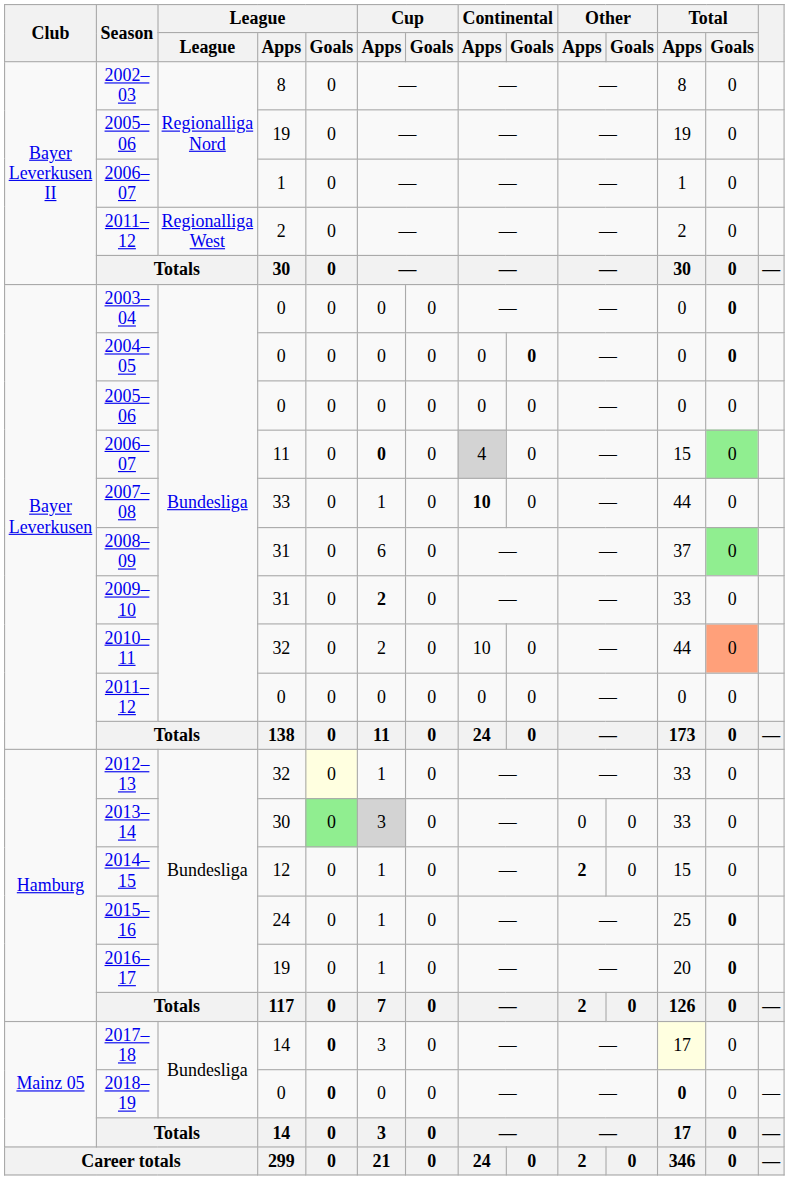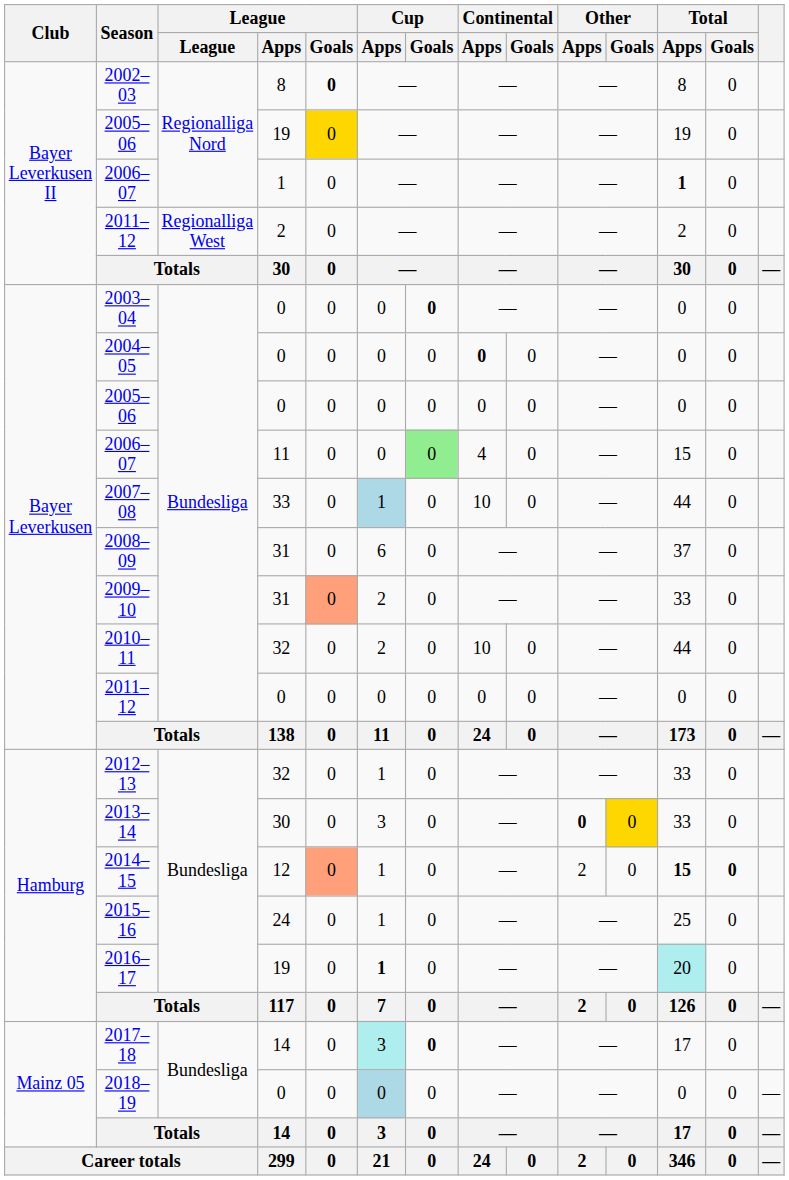(331, 85) normal -> (331, 85) bold
(331, 134) no background -> (331, 134) gold background
(682, 182) normal -> (682, 182) bold
(432, 308) normal -> (432, 308) bold
(732, 308) bold -> (732, 308) normal
(482, 356) normal -> (482, 356) bold
(532, 356) bold -> (532, 356) normal
(732, 356) bold -> (732, 356) normal
(382, 454) bold -> (382, 454) normal
(432, 454) no background -> (432, 454) lightgreen background
(482, 454) lightgrey background -> (482, 454) no background
(732, 454) lightgreen background -> (732, 454) no background
(382, 502) no background -> (382, 502) lightblue background
(482, 502) bold -> (482, 502) normal
(732, 551) lightgreen background -> (732, 551) no background
(331, 599) no background -> (331, 599) lightsalmon background
(382, 599) bold -> (382, 599) normal
(732, 648) lightsalmon background -> (732, 648) no background
(331, 774) lightyellow background -> (331, 774) no background
(331, 822) lightgreen background -> (331, 822) no background
(382, 822) lightgrey background -> (382, 822) no background
(582, 822) normal -> (582, 822) bold
(632, 822) no background -> (632, 822) gold background
(331, 871) no background -> (331, 871) lightsalmon background
(582, 871) bold -> (582, 871) normal
(682, 871) normal -> (682, 871) bold
(732, 871) normal -> (732, 871) bold
(732, 919) bold -> (732, 919) normal
(382, 968) normal -> (382, 968) bold
(682, 968) no background -> (682, 968) paleturquoise background
(732, 968) bold -> (732, 968) normal
(331, 1045) bold -> (331, 1045) normal
(382, 1045) no background -> (382, 1045) paleturquoise background
(432, 1045) normal -> (432, 1045) bold
(682, 1045) lightyellow background -> (682, 1045) no background
(331, 1093) bold -> (331, 1093) normal
(382, 1093) no background -> (382, 1093) lightblue background
(682, 1093) bold -> (682, 1093) normal
